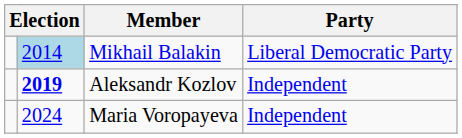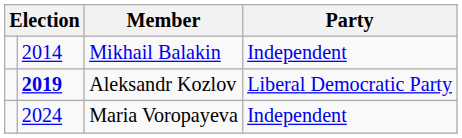(42, 52) lightblue background -> (42, 52) no background
(350, 52) Liberal Democratic Party -> (297, 52) Independent
(297, 84) Independent -> (350, 84) Liberal Democratic Party
